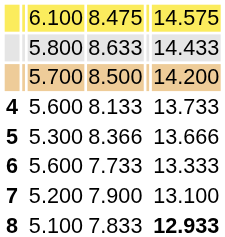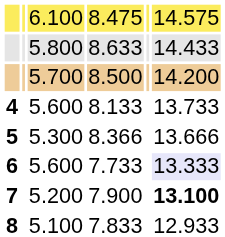(186, 166) no background -> (186, 166) lavender background
(186, 196) normal -> (186, 196) bold
(186, 225) bold -> (186, 225) normal
